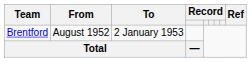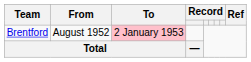(149, 33) no background -> (149, 33) pink background
